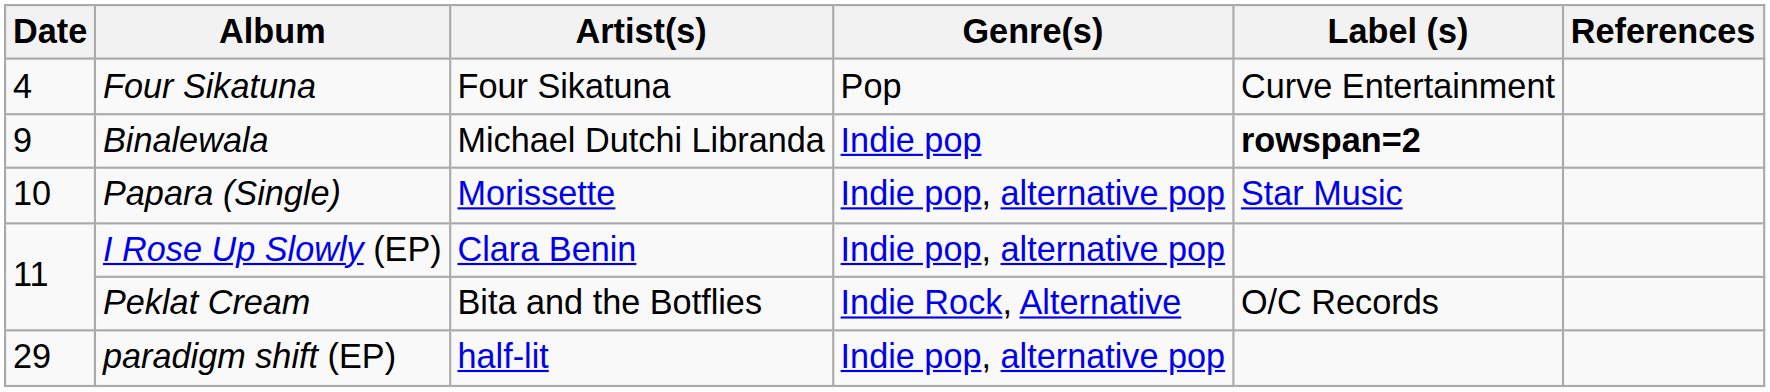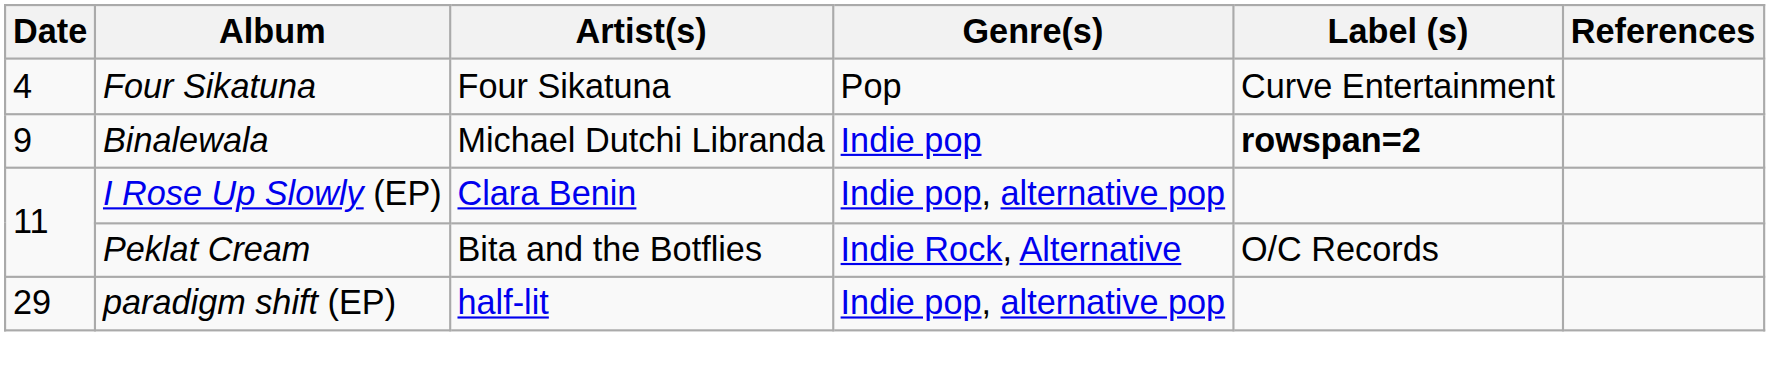- row: (222, 194)
